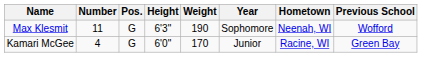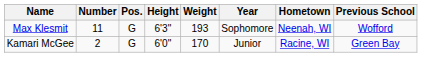(200, 28) 190 -> (200, 28) 193
(98, 44) 4 -> (98, 44) 2
